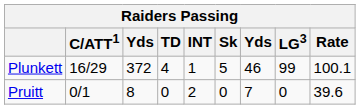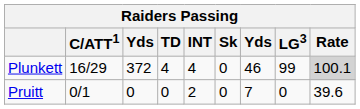(192, 68) 1 -> (192, 68) 4
(223, 68) 5 -> (223, 68) 0
(332, 68) no background -> (332, 68) lightgrey background
(130, 92) 8 -> (130, 92) 0
